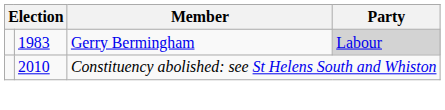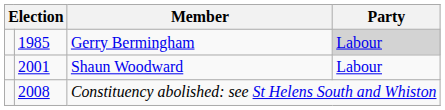(34, 42) 1983 -> (34, 42) 1985
+ row: (127, 67)
(34, 67) 2010 -> (34, 92) 2008
